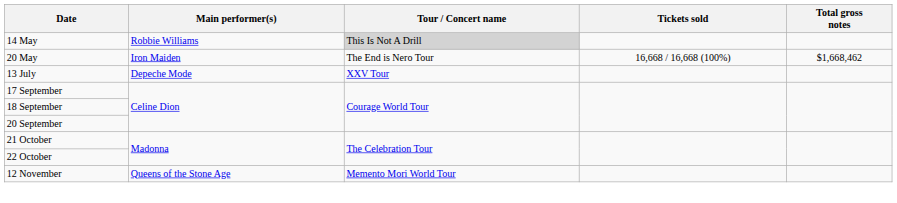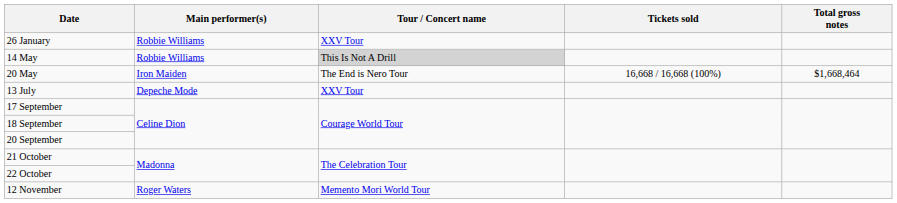+ row: (29, 41)
(839, 57) $1,668,462 -> (837, 74) $1,668,464
(181, 173) Queens of the Stone Age -> (164, 190) Roger Waters
